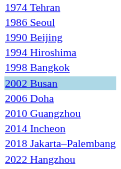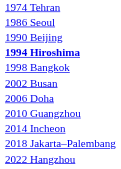(41, 52) normal -> (43, 52) bold
(31, 83) lightblue background -> (31, 83) no background
